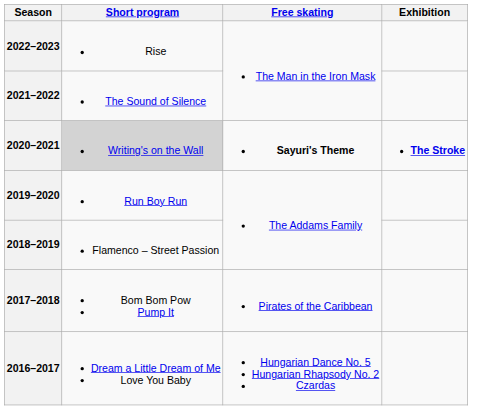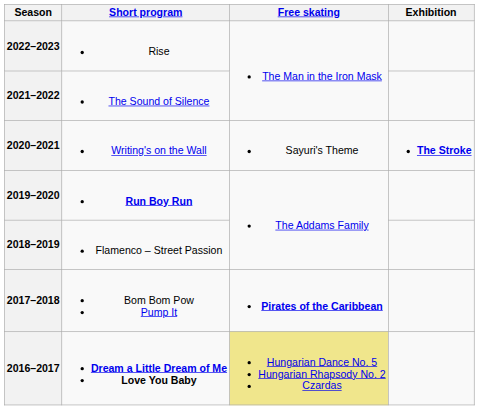(143, 151) lightgrey background -> (146, 151) no background
(302, 151) bold -> (309, 151) normal
(143, 201) normal -> (146, 201) bold
(302, 307) normal -> (309, 307) bold
(143, 374) normal -> (146, 374) bold
(302, 374) no background -> (309, 374) khaki background
